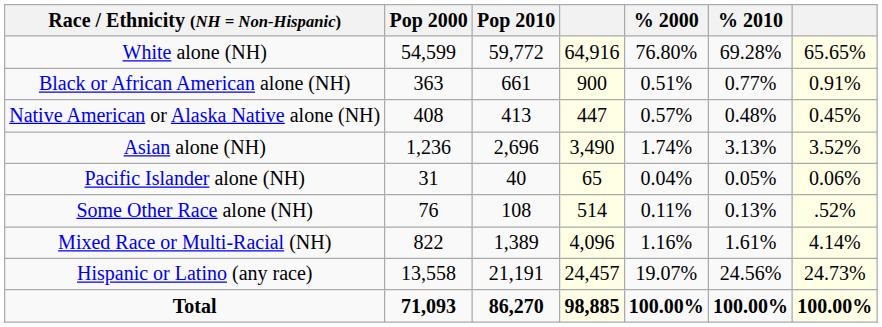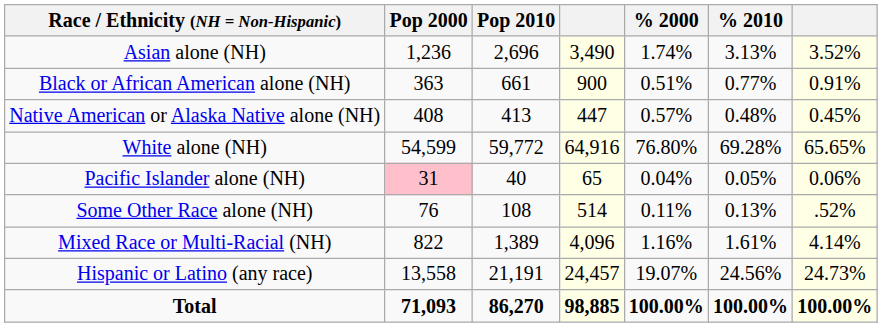rows swapped: (195, 52) <-> (195, 147)
(429, 178) no background -> (429, 178) pink background
